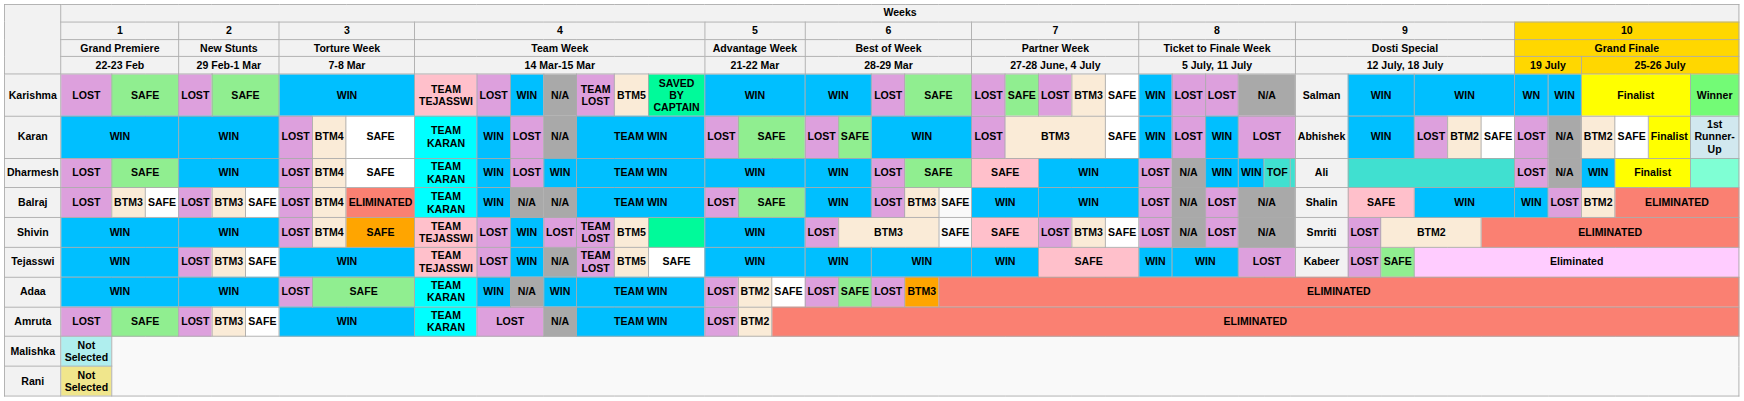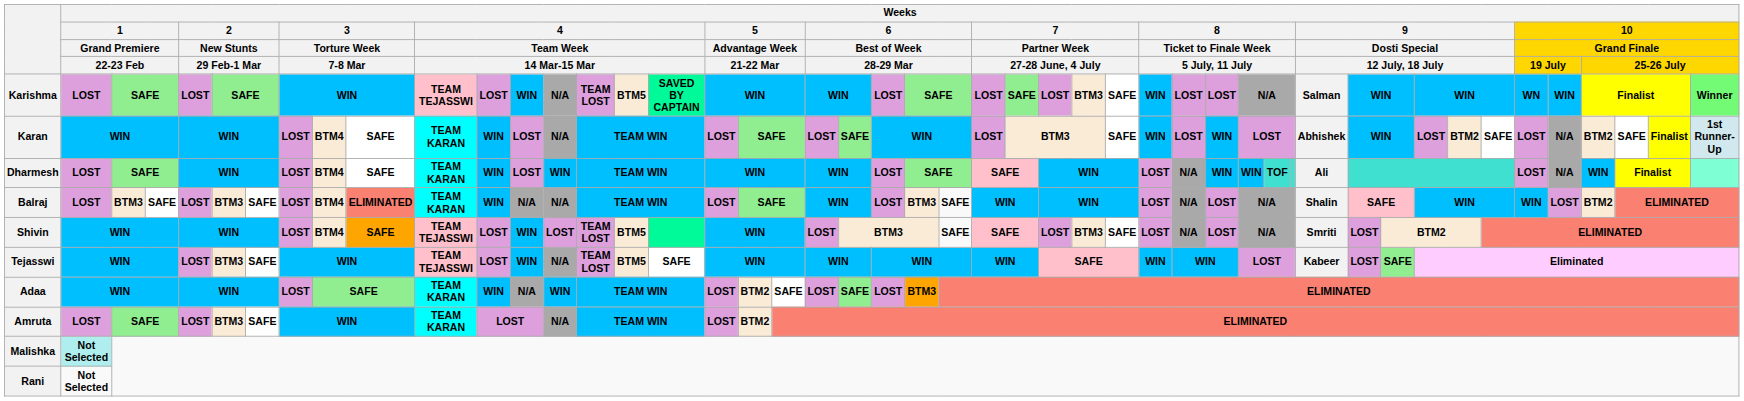(86, 381) khaki background -> (86, 381) no background
